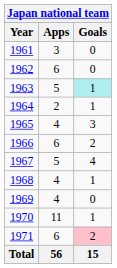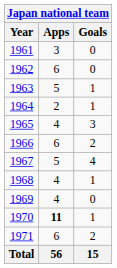(93, 87) paleturquoise background -> (93, 87) no background
(56, 217) normal -> (56, 217) bold
(93, 236) pink background -> (93, 236) no background
